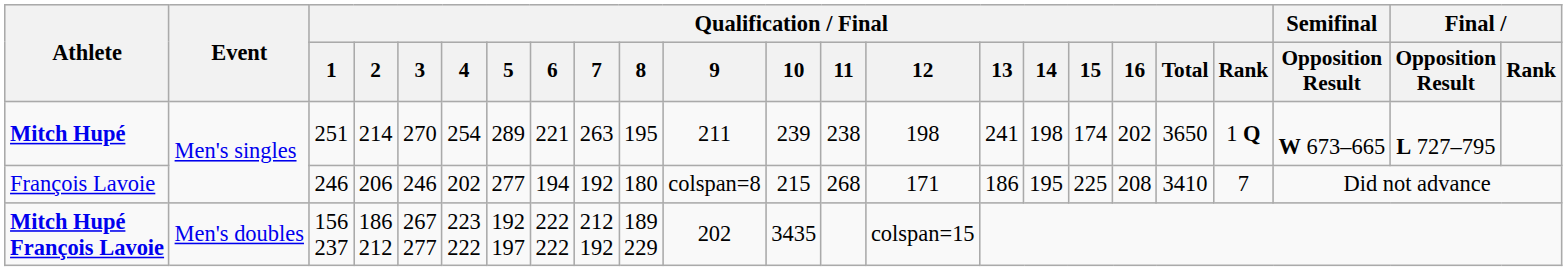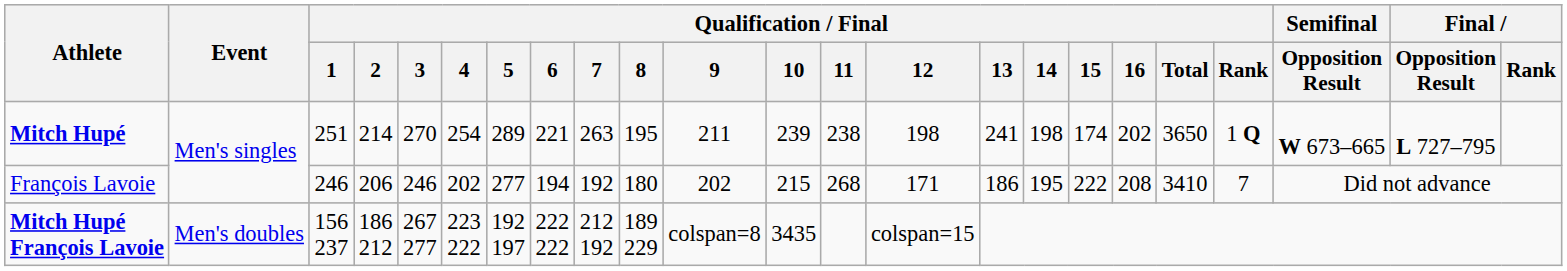(714, 184) colspan=8 -> (714, 184) 202
(1090, 184) 225 -> (1090, 184) 222
(714, 234) 202 -> (714, 234) colspan=8
